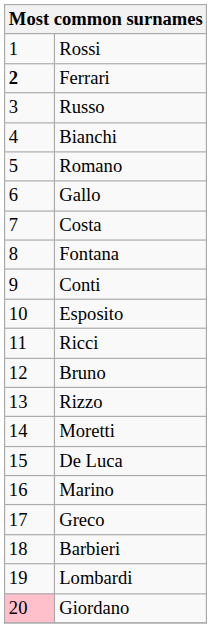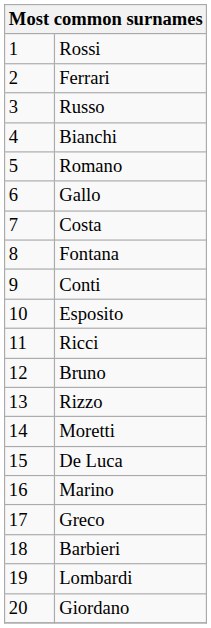(13, 78) bold -> (13, 78) normal
(18, 607) pink background -> (18, 607) no background
